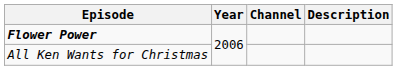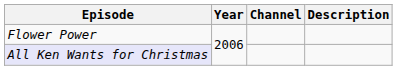(52, 35) bold -> (52, 35) normal
(108, 55) no background -> (108, 55) lavender background
